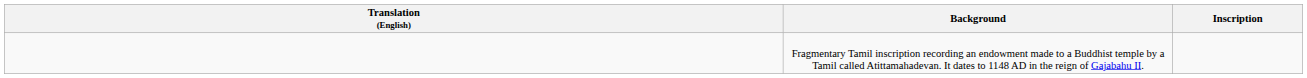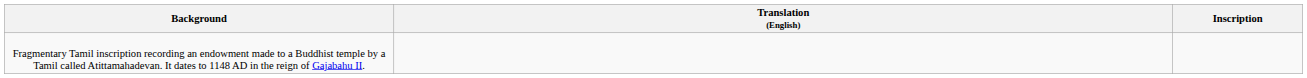columns swapped: (978, 18) <-> (394, 18)
